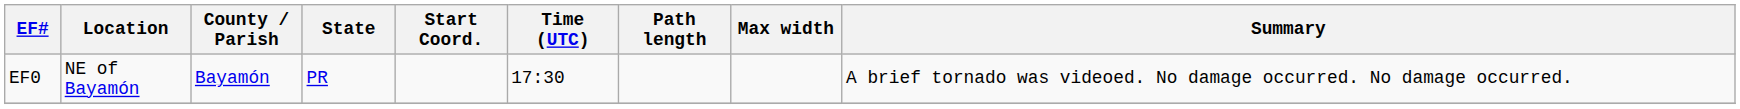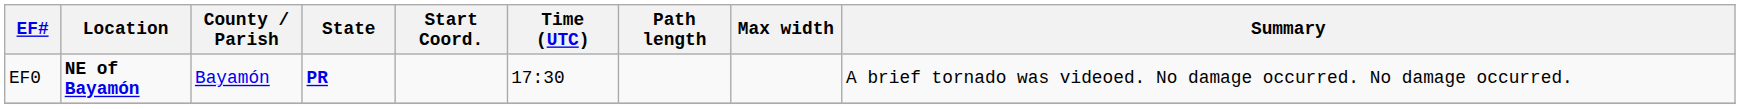(102, 79) normal -> (102, 79) bold
(317, 79) normal -> (317, 79) bold
